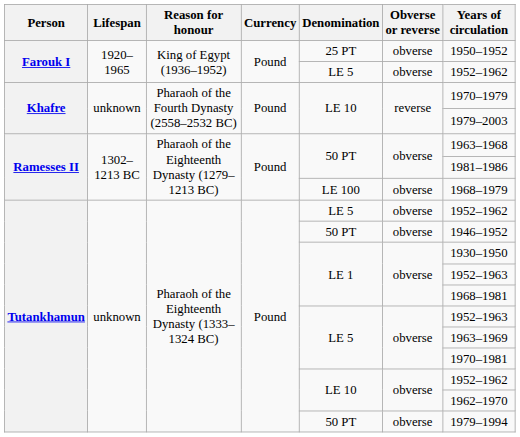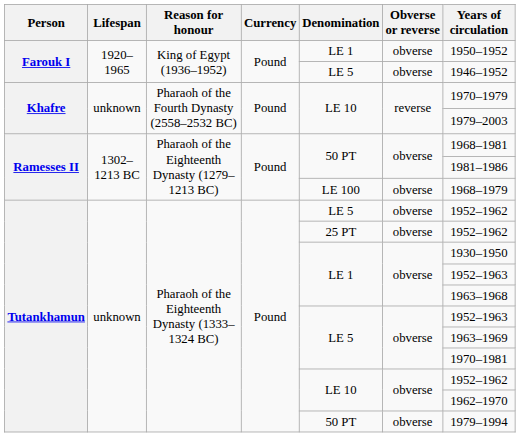(341, 51) 25 PT -> (341, 51) LE 1
(479, 72) 1952–1962 -> (479, 72) 1946–1952
(479, 145) 1963–1968 -> (479, 145) 1968–1981
(341, 232) 50 PT -> (341, 232) 25 PT
(479, 232) 1946–1952 -> (479, 232) 1952–1962
(479, 295) 1968–1981 -> (479, 295) 1963–1968
